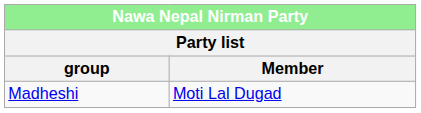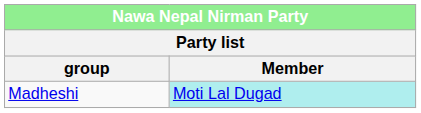(227, 94) no background -> (227, 94) paleturquoise background
